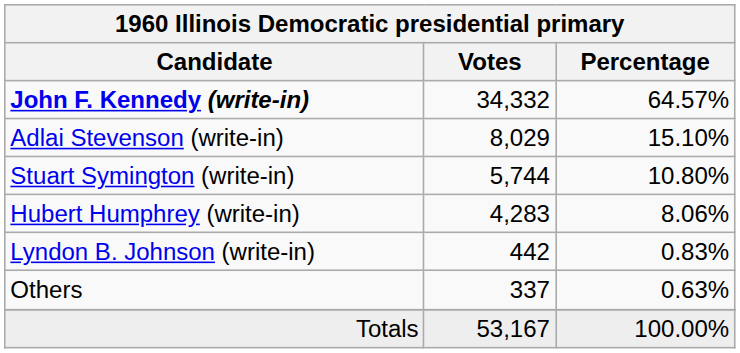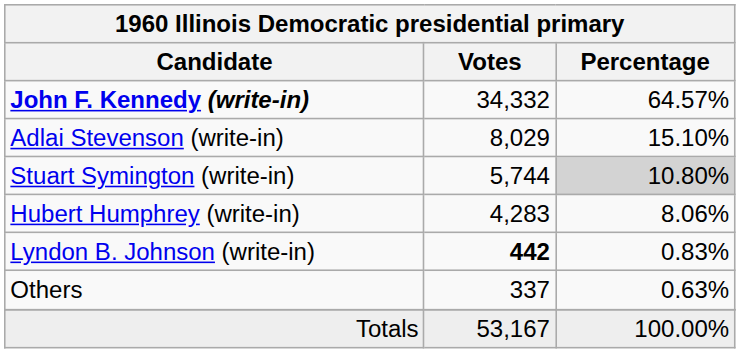(688, 176) no background -> (688, 176) lightgrey background
(530, 252) normal -> (530, 252) bold
